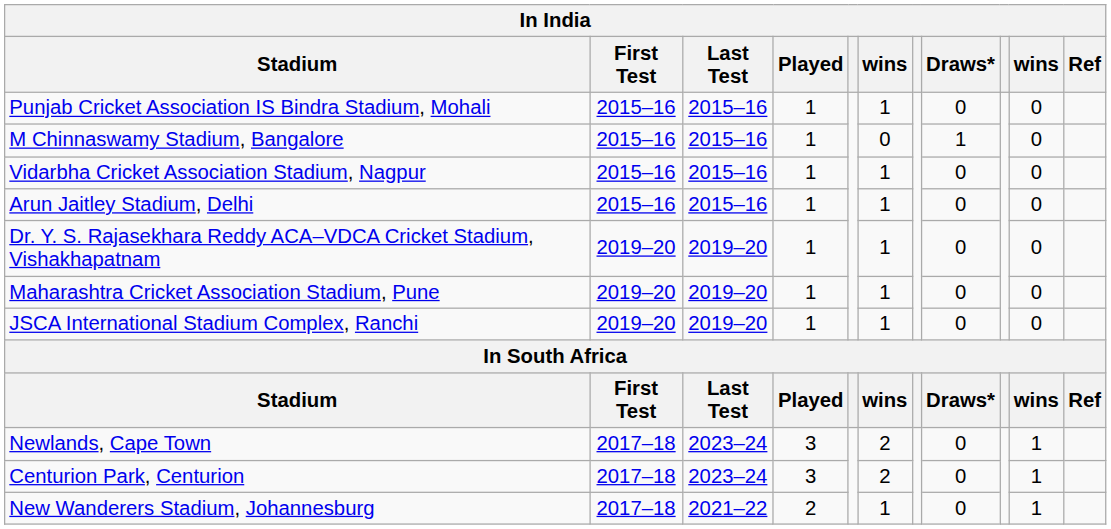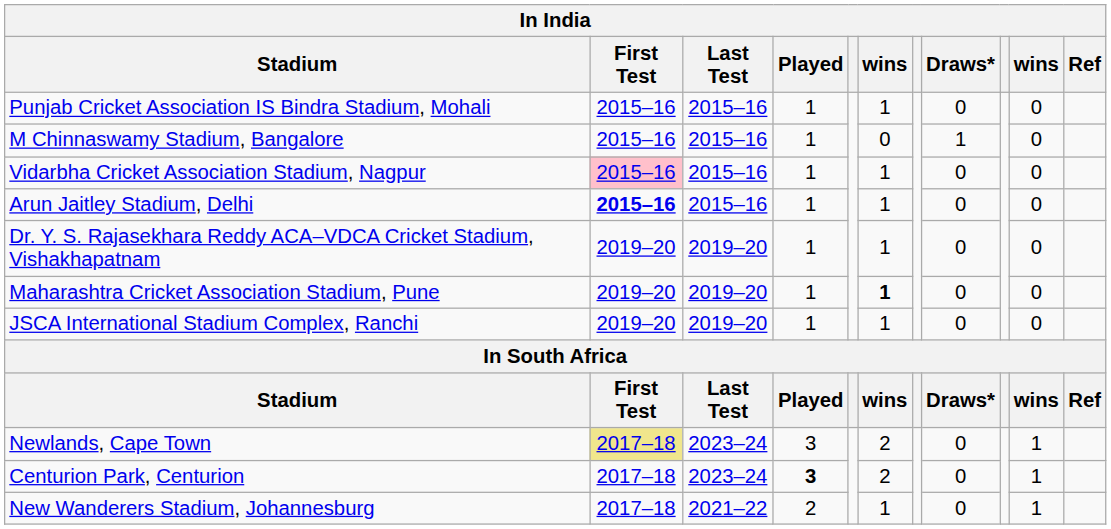(636, 172) no background -> (636, 172) pink background
(636, 204) normal -> (636, 204) bold
(885, 291) normal -> (885, 291) bold
(636, 443) no background -> (636, 443) khaki background
(811, 475) normal -> (811, 475) bold
